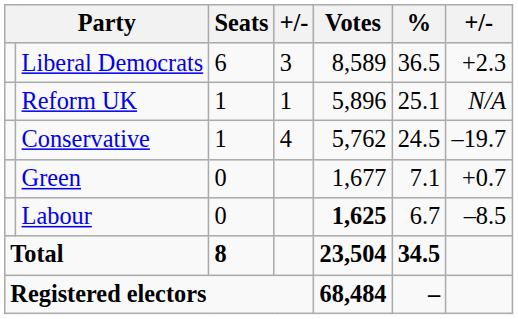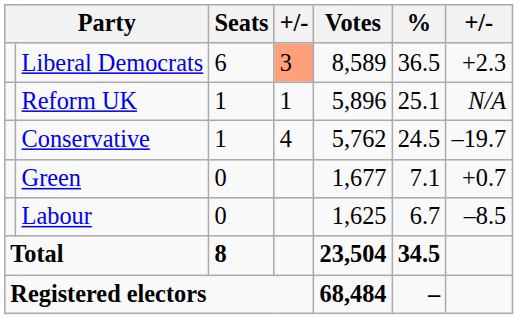(286, 62) no background -> (286, 62) lightsalmon background
(359, 216) bold -> (359, 216) normal
